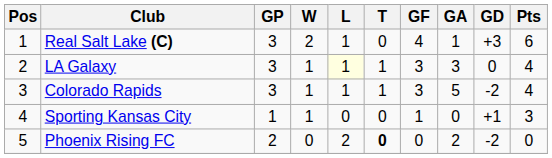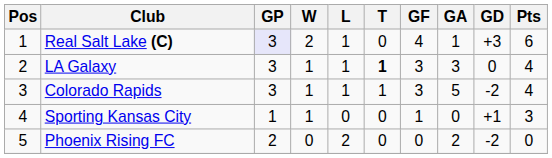(272, 41) no background -> (272, 41) lavender background
(346, 66) lightyellow background -> (346, 66) no background
(382, 66) normal -> (382, 66) bold
(382, 141) bold -> (382, 141) normal
